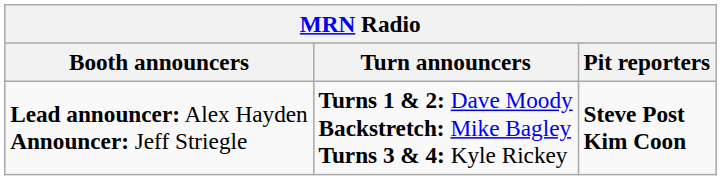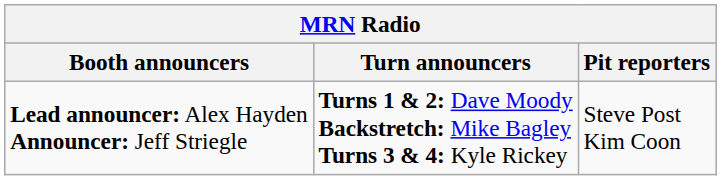(635, 128) bold -> (632, 128) normal
